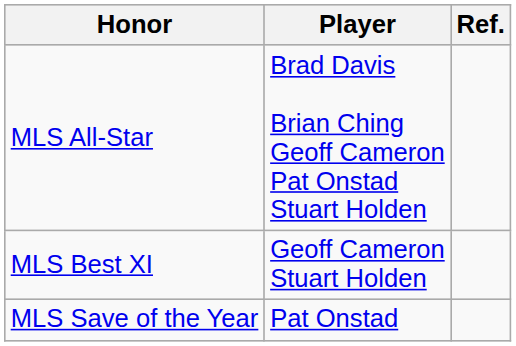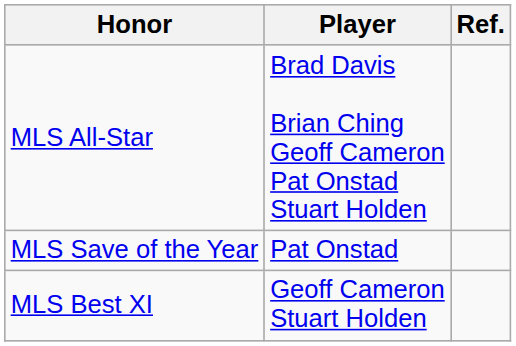rows swapped: (82, 264) <-> (135, 319)
